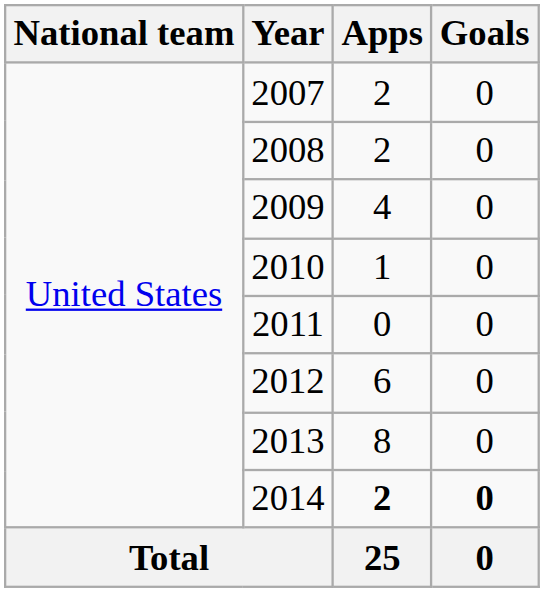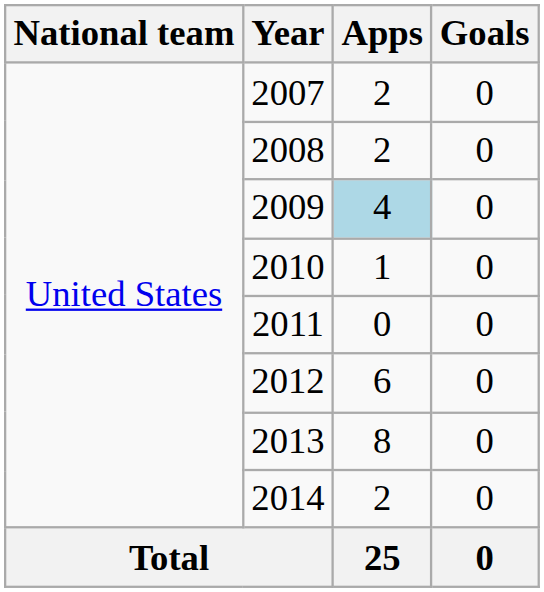(382, 207) no background -> (382, 207) lightblue background
(382, 498) bold -> (382, 498) normal
(485, 498) bold -> (485, 498) normal
